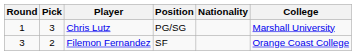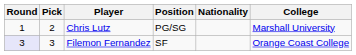(52, 27) 3 -> (52, 27) 2
(22, 43) no background -> (22, 43) lavender background
(52, 43) 2 -> (52, 43) 3
